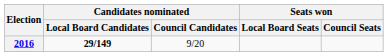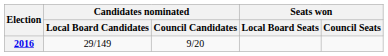(97, 43) bold -> (97, 43) normal
